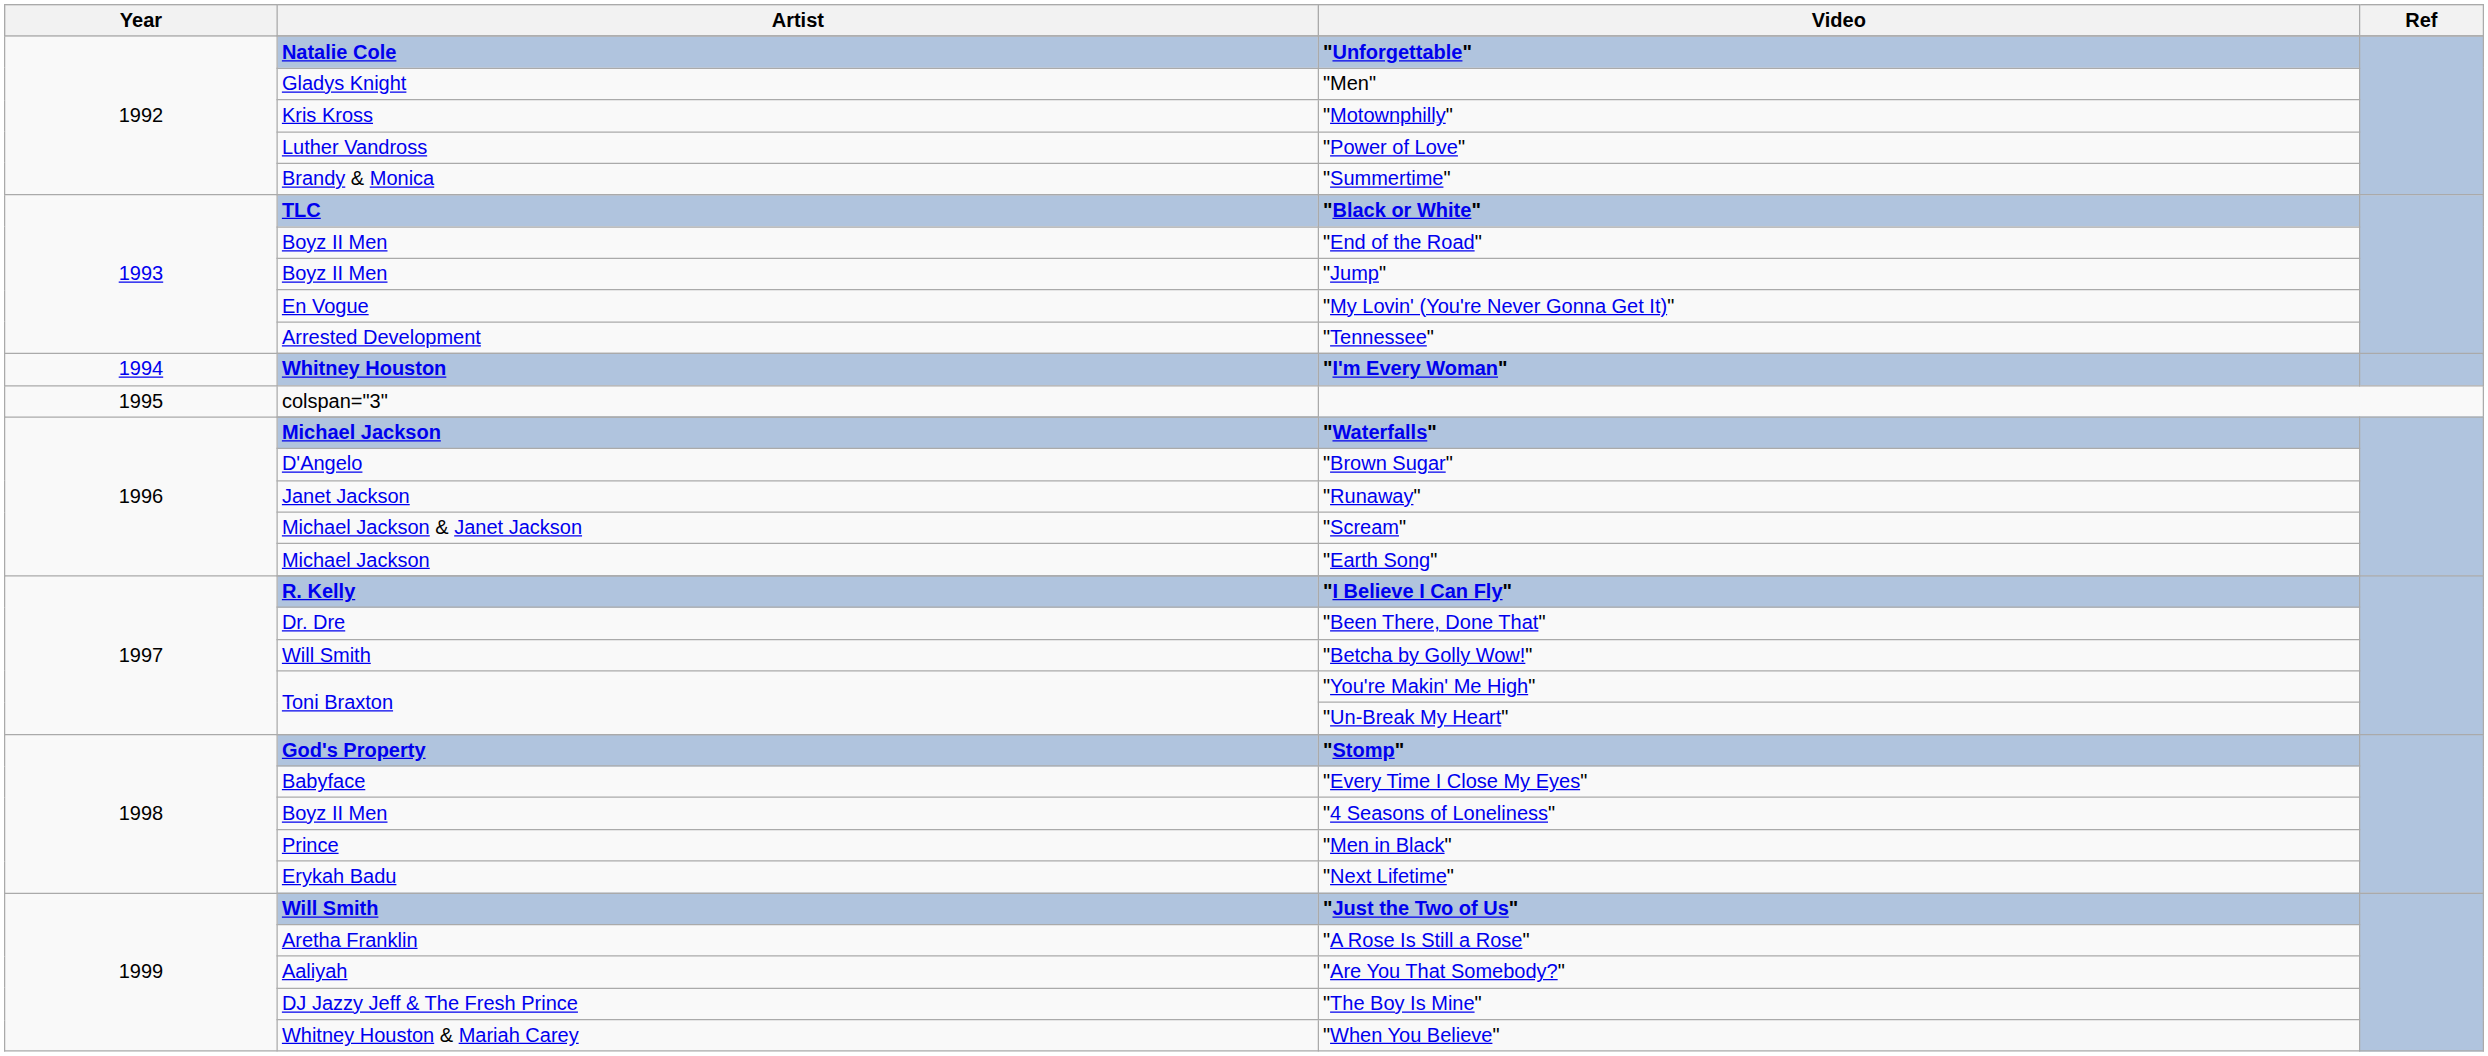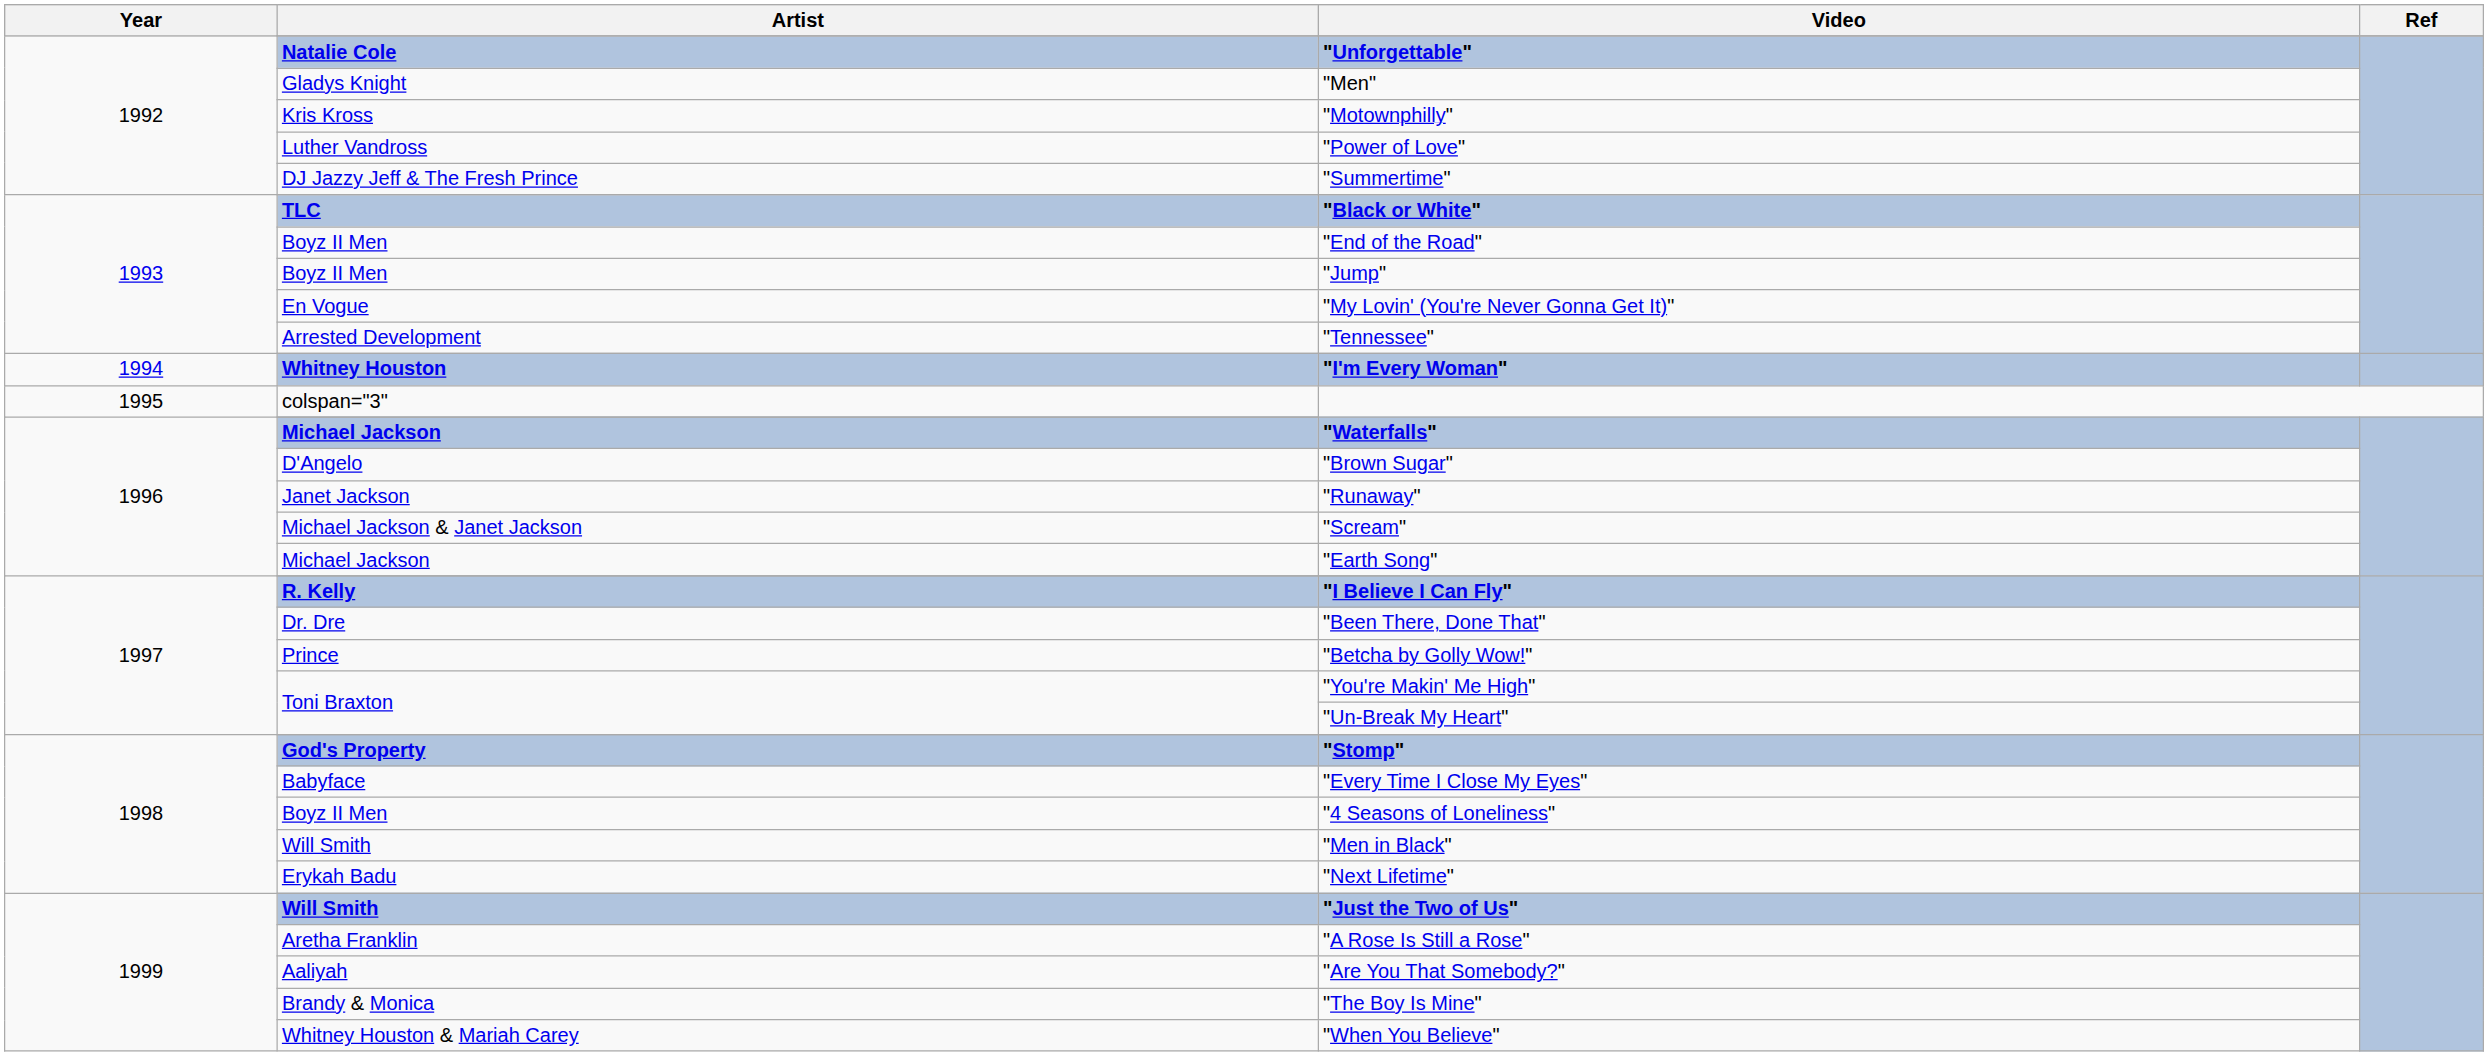(358, 178) Brandy & Monica -> (430, 178) DJ Jazzy Jeff & The Fresh Prince
(326, 654) Will Smith -> (310, 654) Prince
(310, 845) Prince -> (326, 845) Will Smith
(430, 1003) DJ Jazzy Jeff & The Fresh Prince -> (358, 1003) Brandy & Monica
